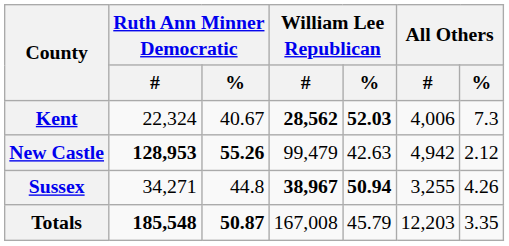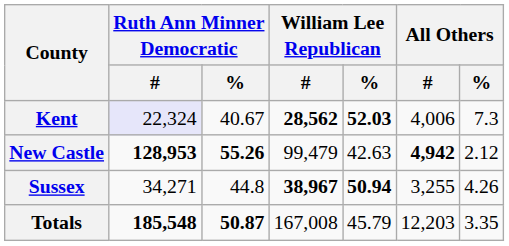(170, 117) no background -> (170, 117) lavender background
(433, 152) normal -> (433, 152) bold
